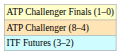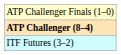(48, 28) normal -> (50, 28) bold
